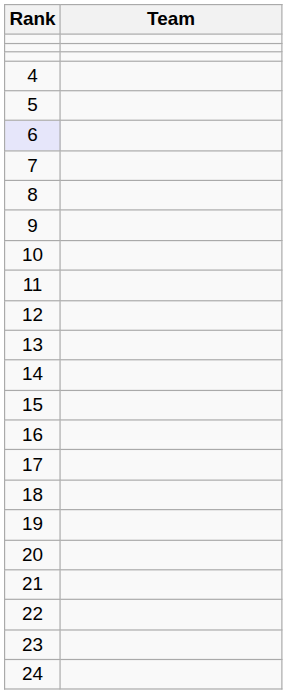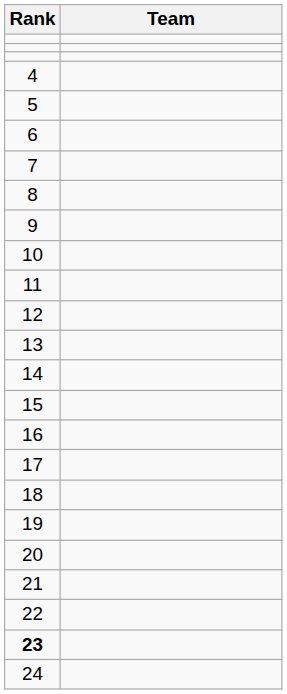(33, 135) lavender background -> (33, 135) no background
(33, 644) normal -> (33, 644) bold
